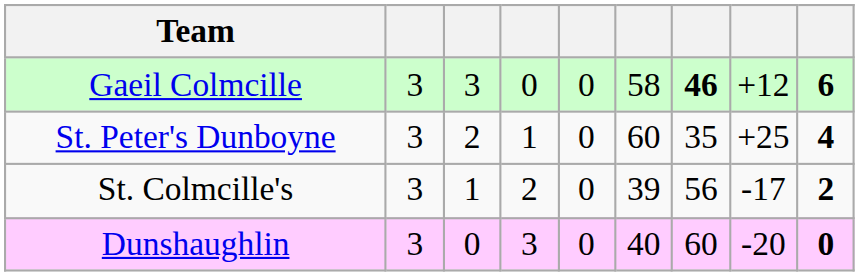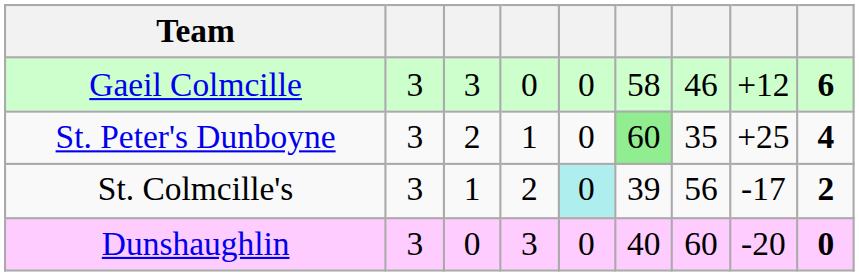(701, 84) bold -> (701, 84) normal
(644, 137) no background -> (644, 137) lightgreen background
(586, 190) no background -> (586, 190) paleturquoise background
